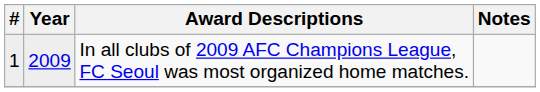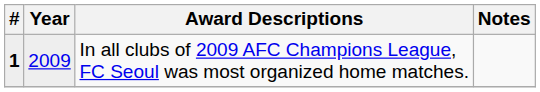(14, 60) normal -> (14, 60) bold
